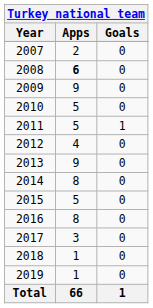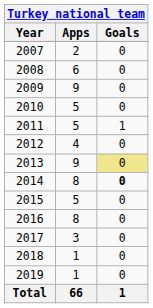(76, 70) bold -> (76, 70) normal
(122, 163) no background -> (122, 163) khaki background
(122, 182) normal -> (122, 182) bold
